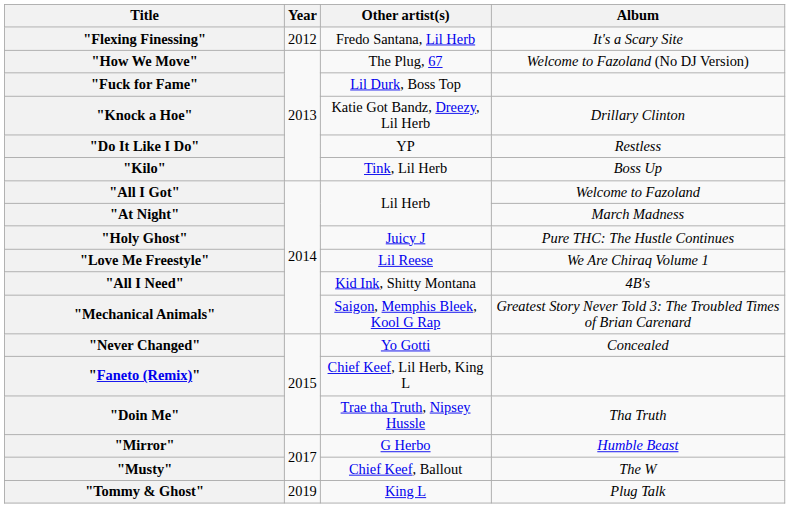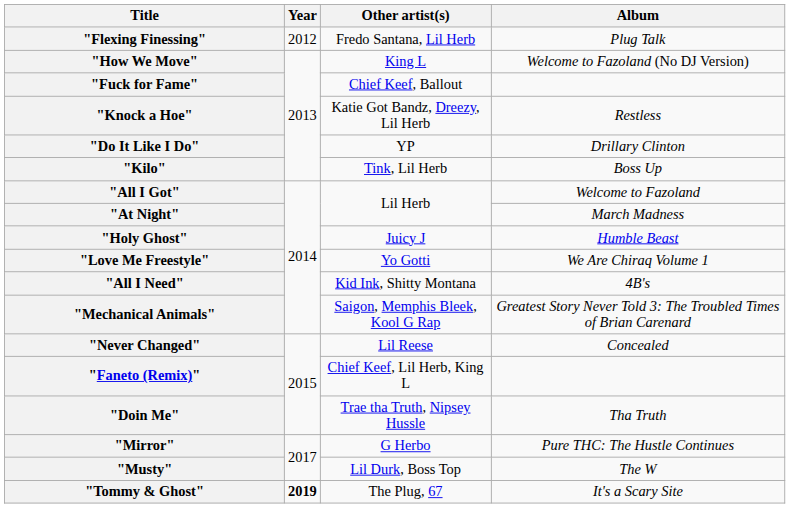(638, 38) It's a Scary Site -> (638, 38) Plug Talk
(406, 61) The Plug, 67 -> (406, 61) King L
(406, 84) Lil Durk, Boss Top -> (406, 84) Chief Keef, Ballout
(638, 115) Drillary Clinton -> (638, 115) Restless
(638, 146) Restless -> (638, 146) Drillary Clinton
(638, 237) Pure THC: The Hustle Continues -> (638, 237) Humble Beast
(406, 260) Lil Reese -> (406, 260) Yo Gotti
(406, 345) Yo Gotti -> (406, 345) Lil Reese
(638, 446) Humble Beast -> (638, 446) Pure THC: The Hustle Continues
(406, 468) Chief Keef, Ballout -> (406, 468) Lil Durk, Boss Top
(302, 491) normal -> (302, 491) bold
(406, 491) King L -> (406, 491) The Plug, 67
(638, 491) Plug Talk -> (638, 491) It's a Scary Site
